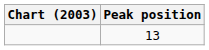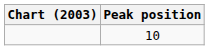(152, 35) 13 -> (152, 35) 10
